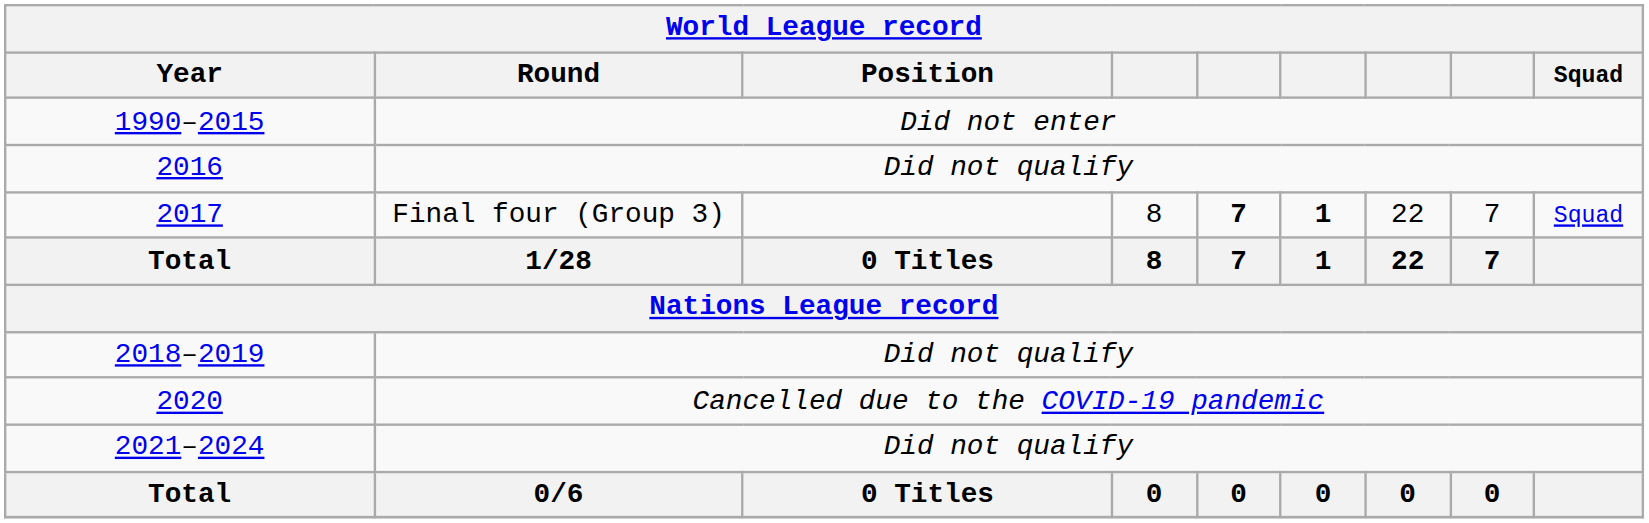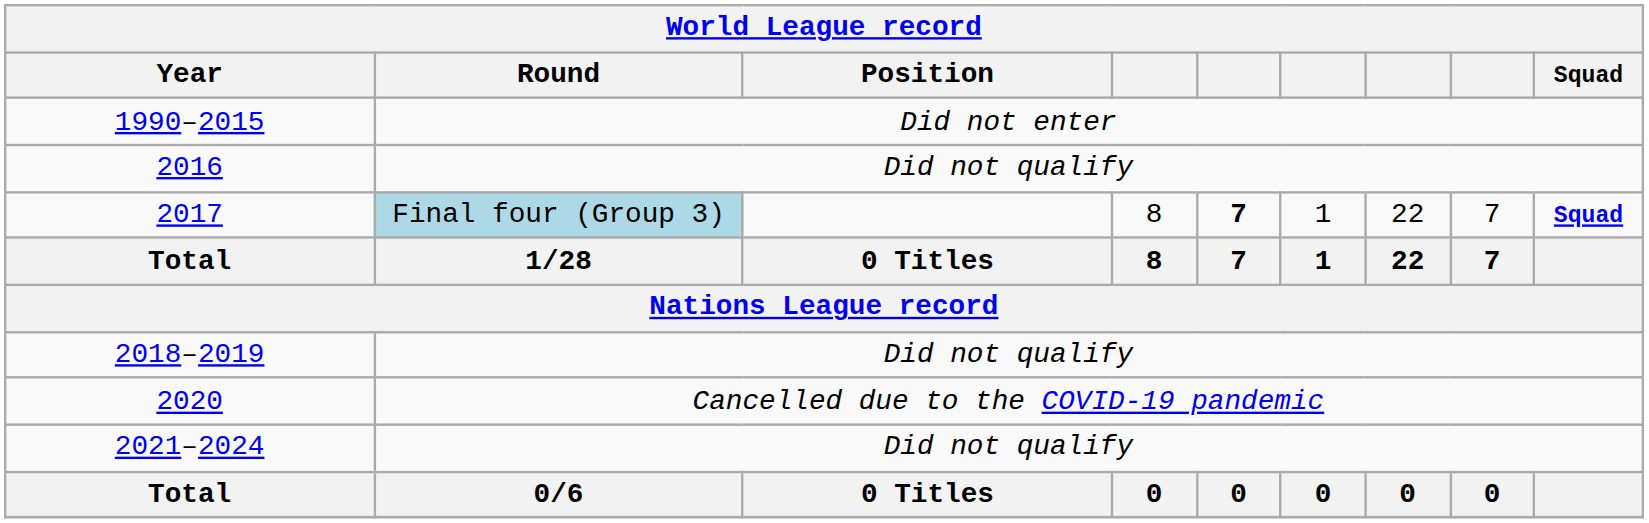(559, 215) no background -> (559, 215) lightblue background
(1323, 215) bold -> (1323, 215) normal
(1589, 216) normal -> (1589, 215) bold
